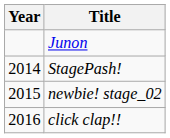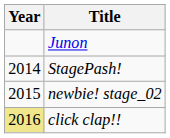(24, 119) no background -> (24, 119) khaki background
